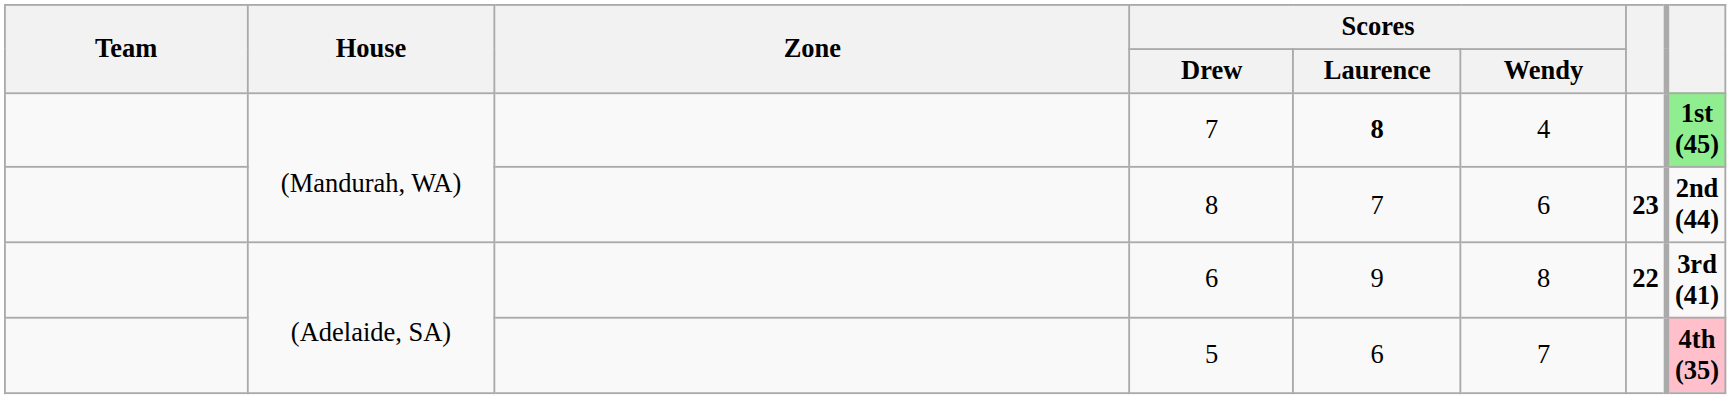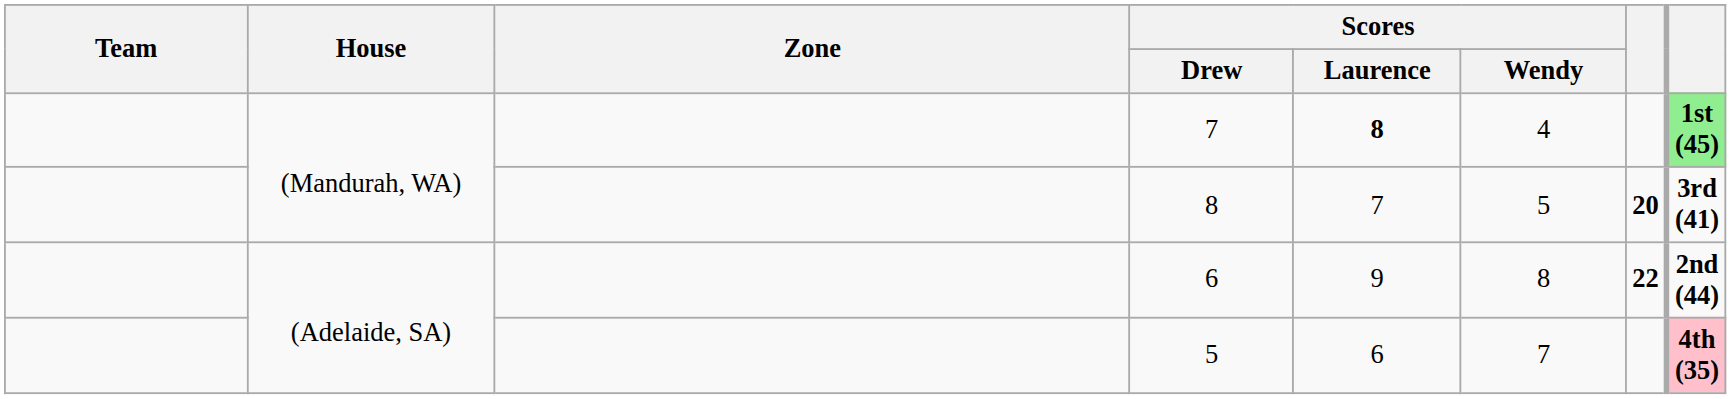(1544, 204) 6 -> (1544, 204) 5
(1646, 204) 23 -> (1646, 204) 20
(1697, 204) 2nd (44) -> (1697, 204) 3rd (41)
(1697, 279) 3rd (41) -> (1697, 279) 2nd (44)
